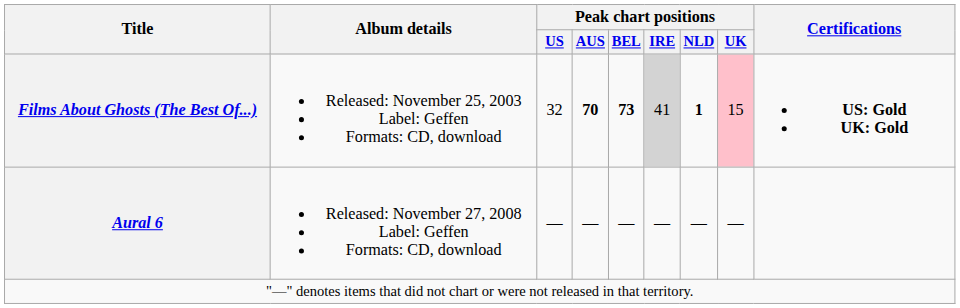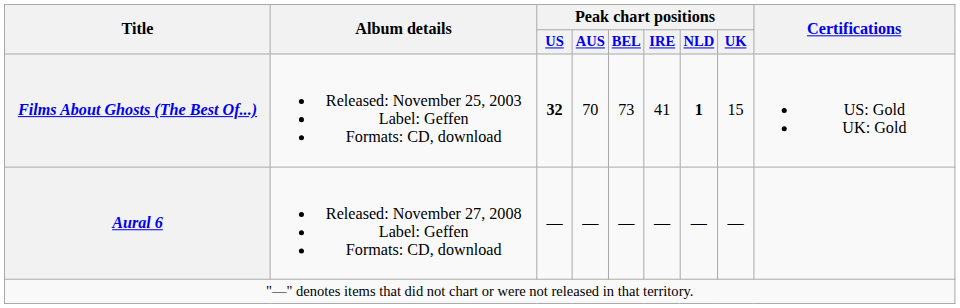(554, 110) normal -> (554, 110) bold
(590, 110) bold -> (590, 110) normal
(626, 110) bold -> (626, 110) normal
(662, 110) lightgrey background -> (662, 110) no background
(736, 110) pink background -> (736, 110) no background
(854, 119) bold -> (854, 119) normal
